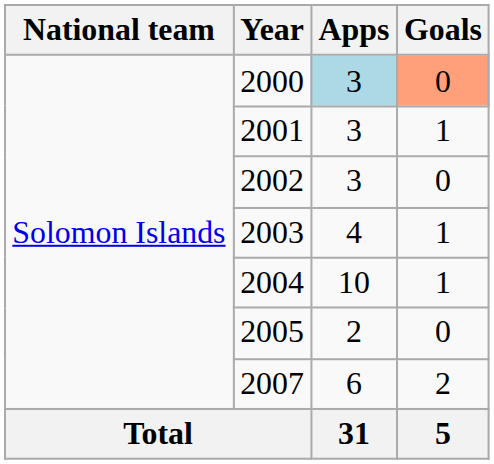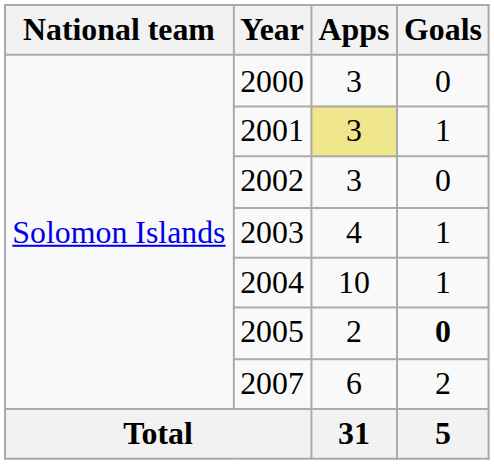(354, 80) lightblue background -> (354, 80) no background
(443, 80) lightsalmon background -> (443, 80) no background
(354, 130) no background -> (354, 130) khaki background
(443, 332) normal -> (443, 332) bold
